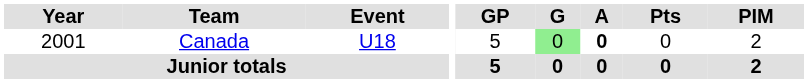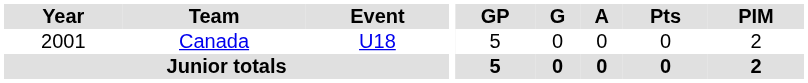(558, 41) lightgreen background -> (558, 41) no background
(602, 41) bold -> (602, 41) normal
